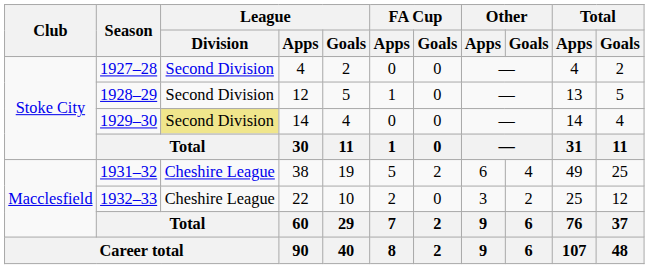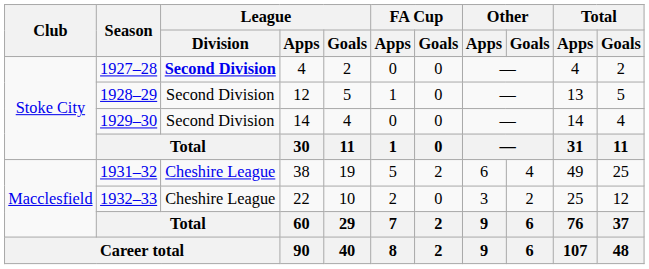(220, 69) normal -> (220, 69) bold
(220, 120) khaki background -> (220, 120) no background
